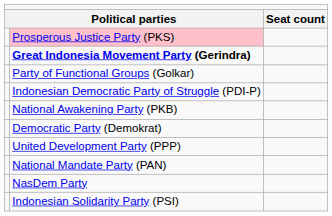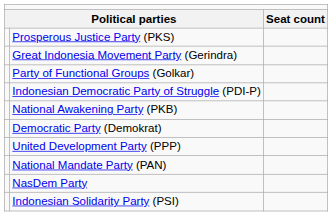(93, 37) pink background -> (93, 37) no background
(131, 55) bold -> (125, 55) normal
